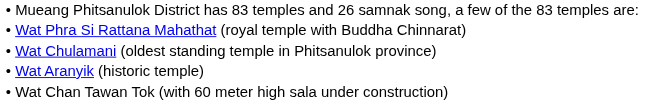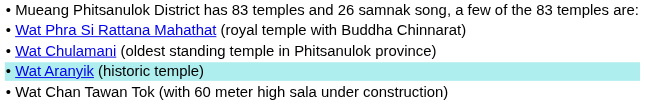(105, 71) no background -> (105, 71) paleturquoise background
